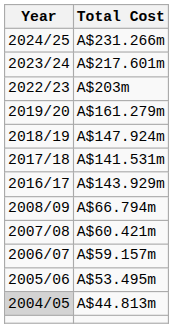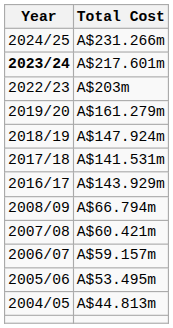(39, 64) normal -> (39, 64) bold
(39, 304) lightgrey background -> (39, 304) no background
